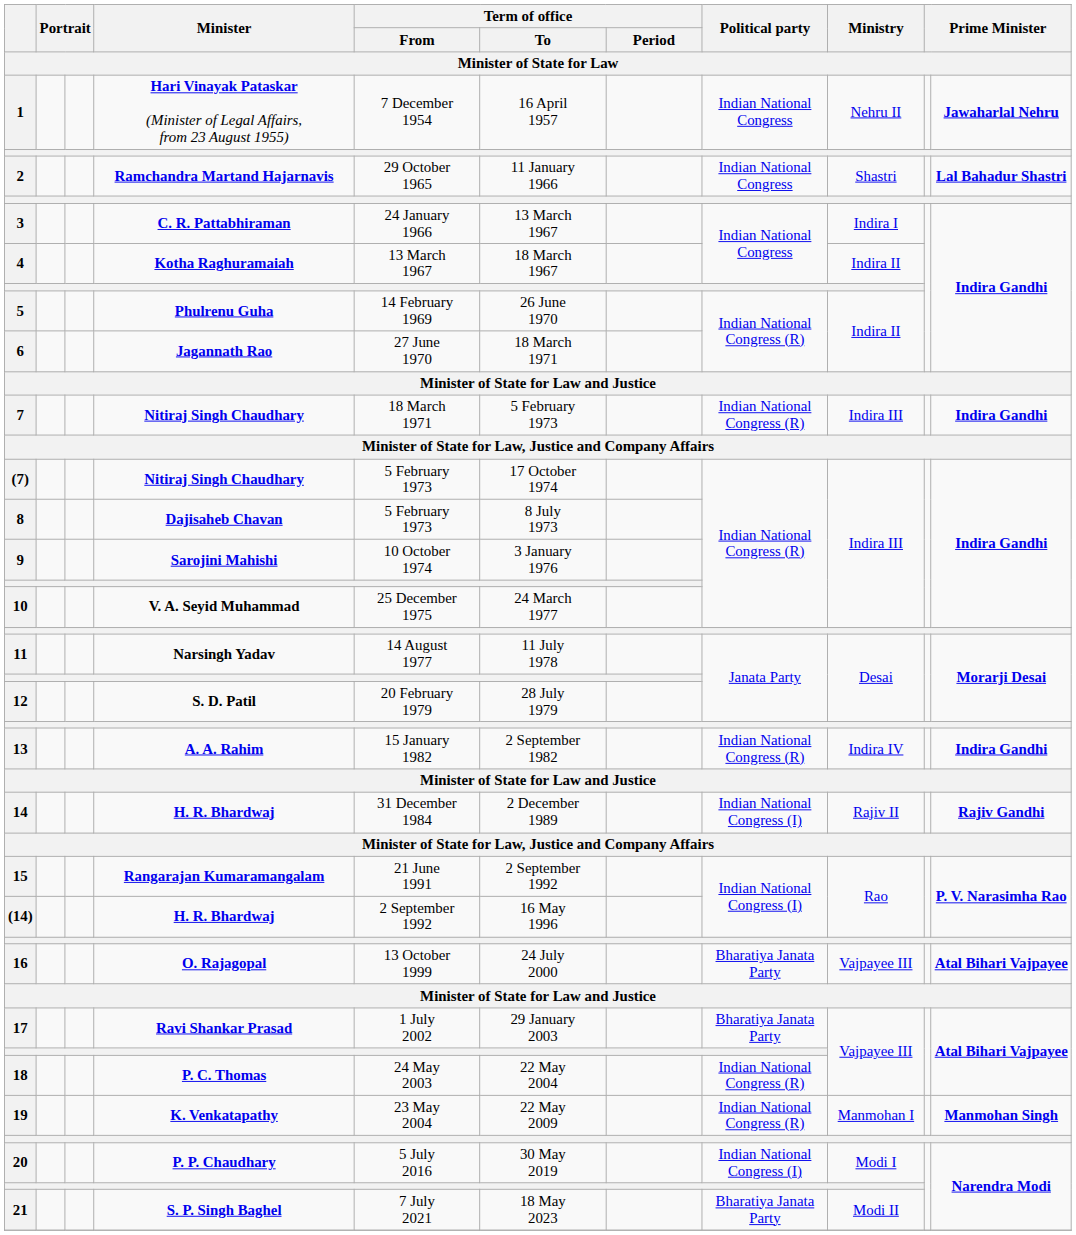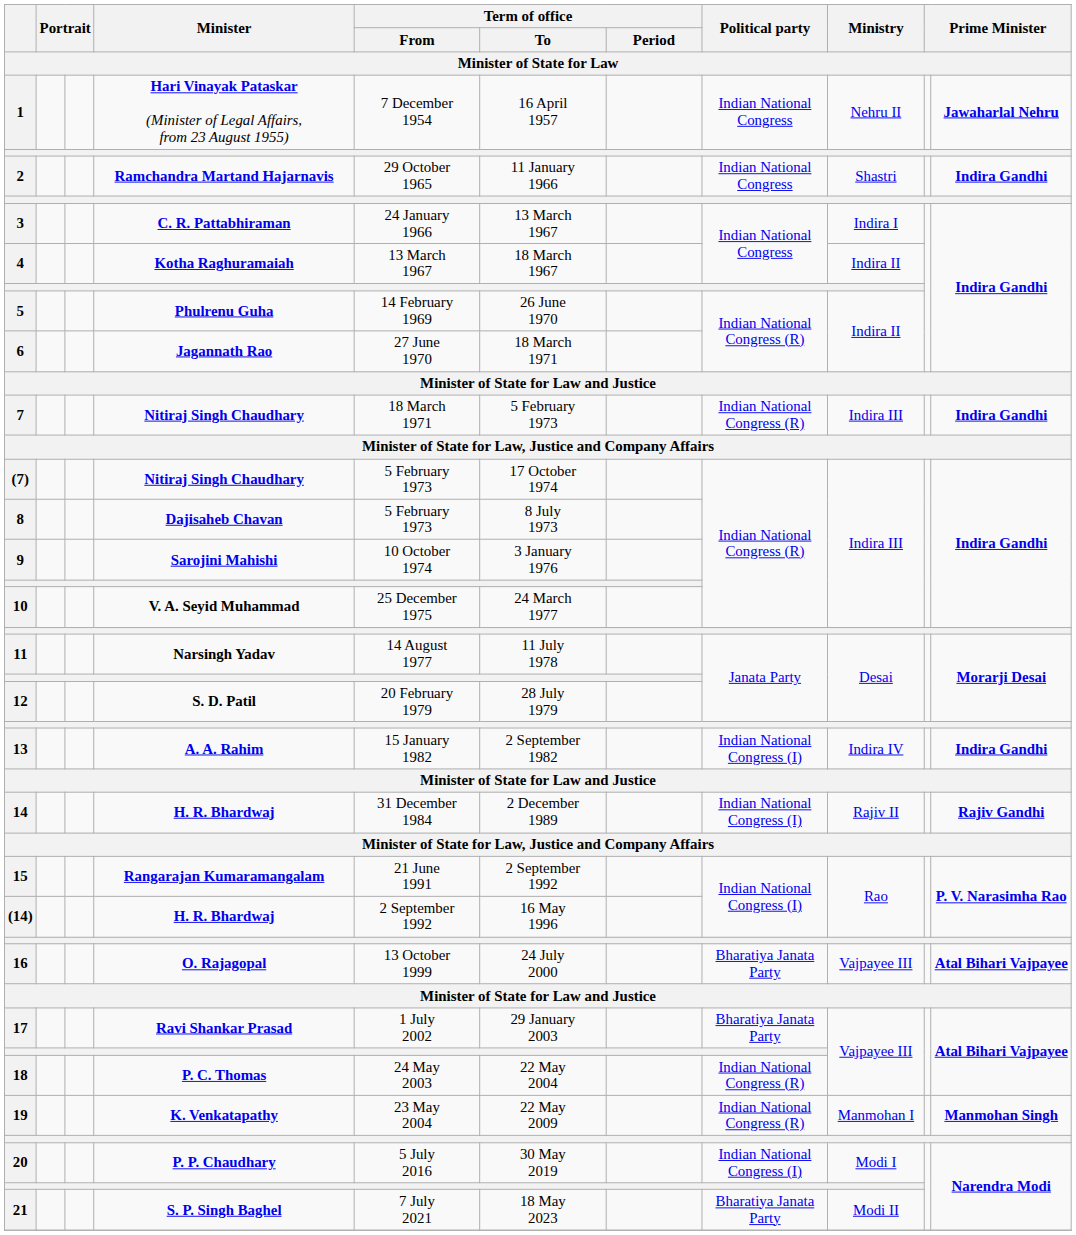(1001, 176) Lal Bahadur Shastri -> (1001, 176) Indira Gandhi
(765, 748) Indian National Congress (R) -> (765, 748) Indian National Congress (I)
